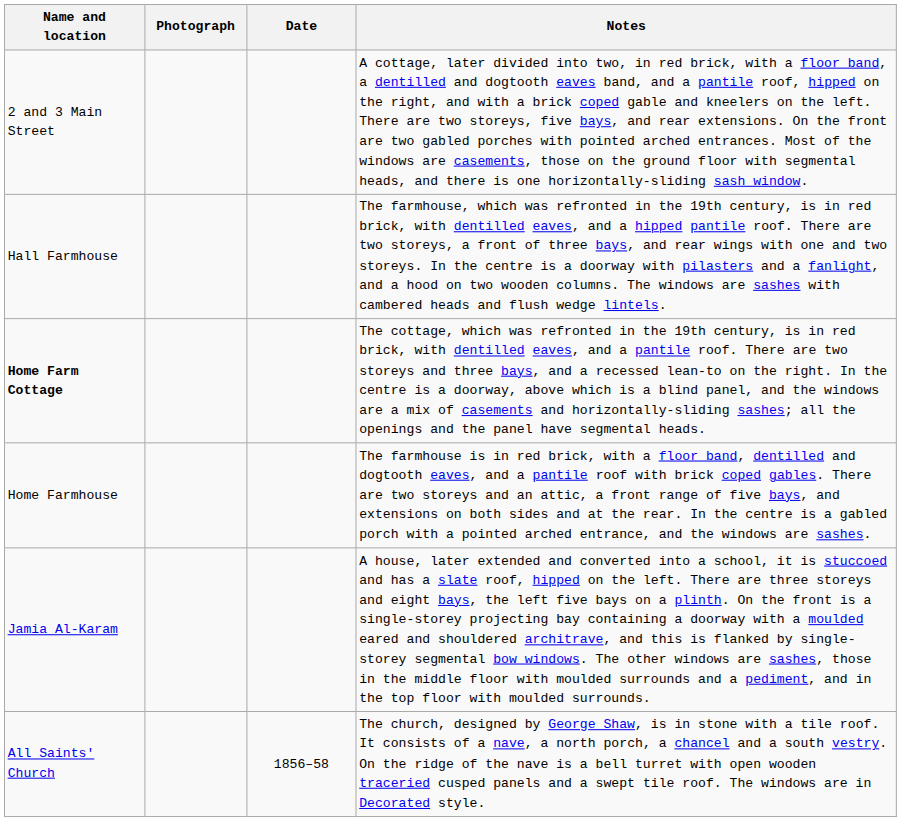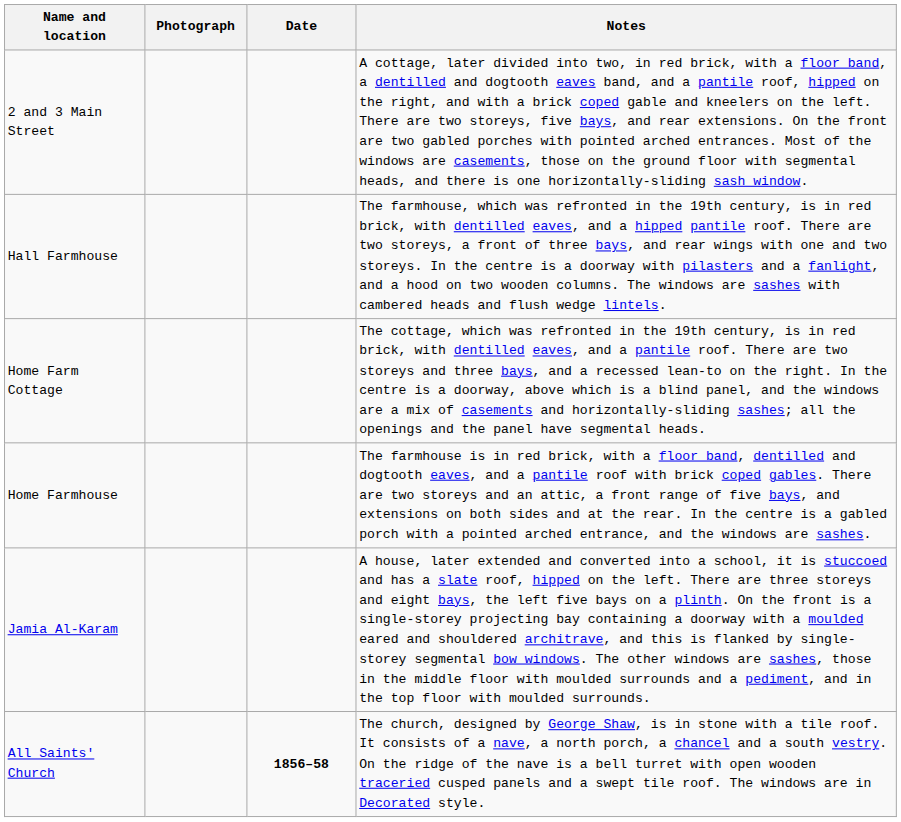(43, 381) bold -> (43, 381) normal
(301, 764) normal -> (301, 764) bold
